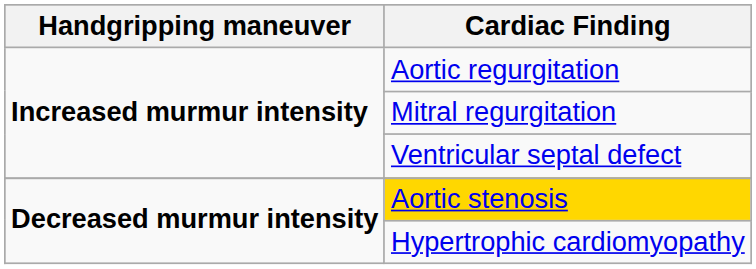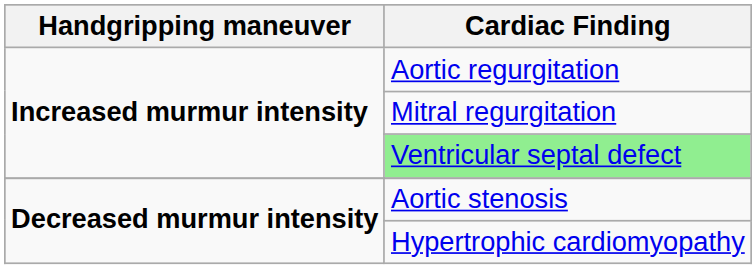(536, 155) no background -> (536, 155) lightgreen background
(479, 198) gold background -> (479, 198) no background
